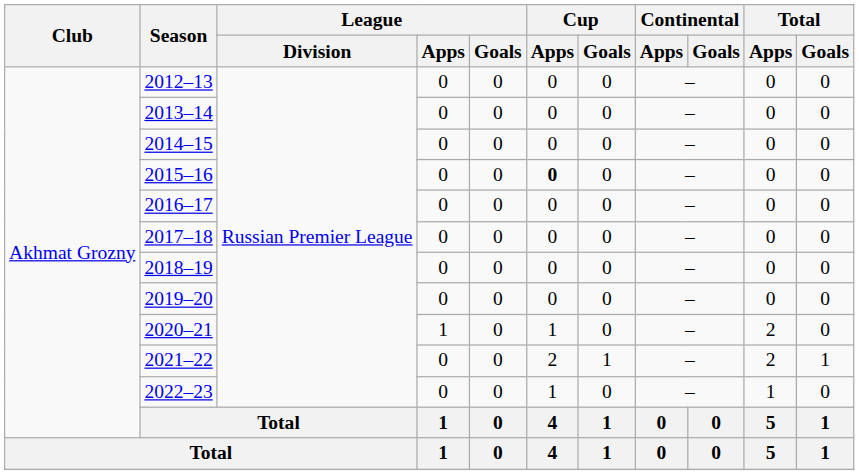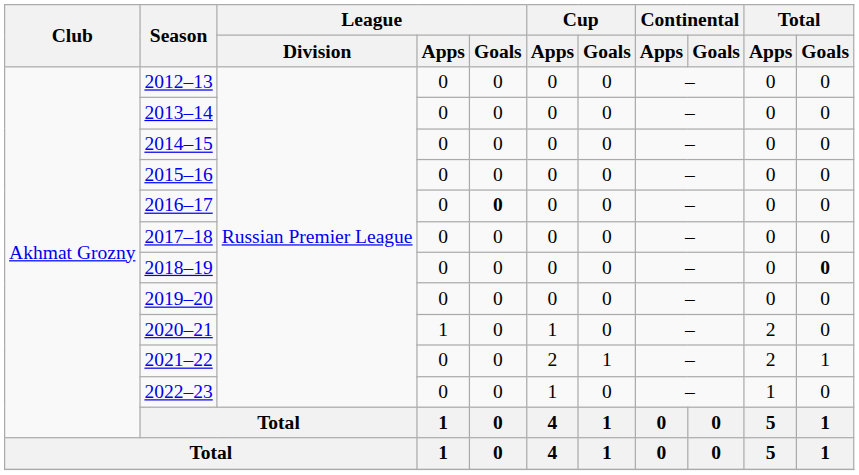(552, 174) bold -> (552, 174) normal
(498, 205) normal -> (498, 205) bold
(825, 267) normal -> (825, 267) bold
